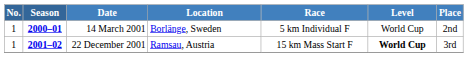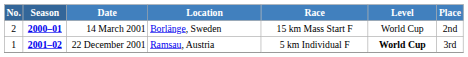(14, 28) 1 -> (14, 28) 2
(315, 28) 5 km Individual F -> (315, 28) 15 km Mass Start F
(315, 44) 15 km Mass Start F -> (315, 44) 5 km Individual F
